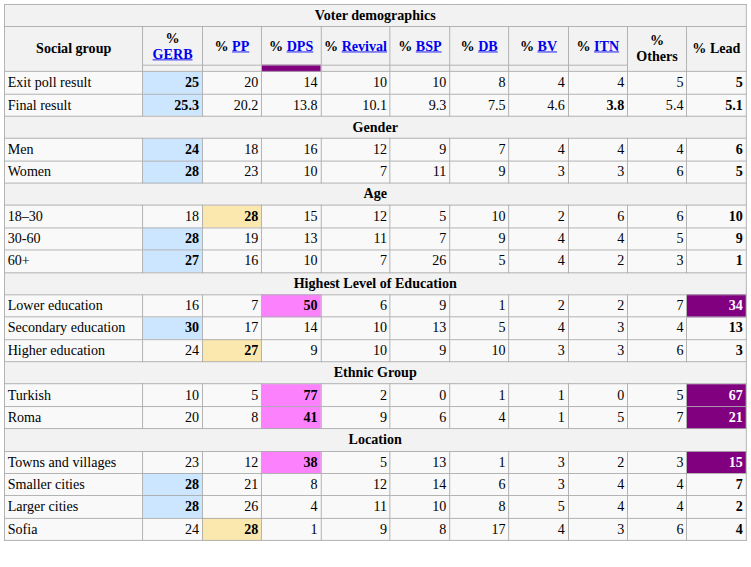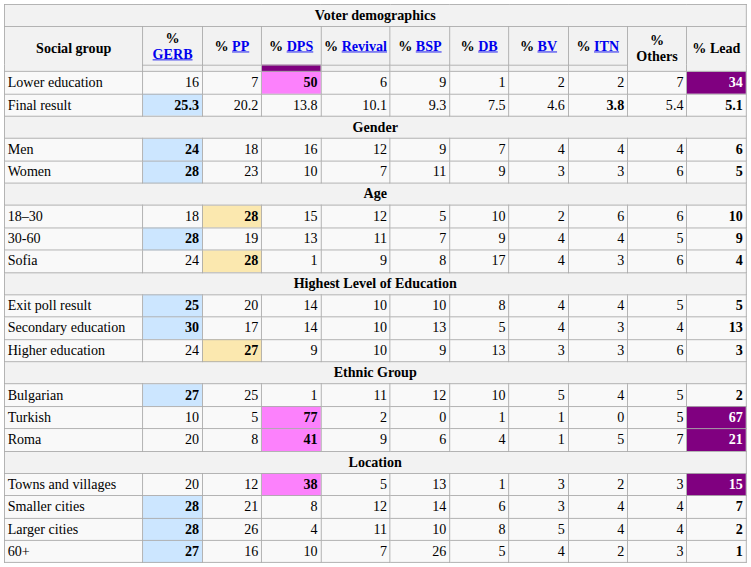rows swapped: (50, 82) <-> (55, 305)
rows swapped: (19, 261) <-> (23, 529)
(499, 350) 10 -> (499, 350) 13
+ row: (35, 395)
(192, 462) 23 -> (192, 484) 20
